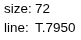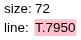(55, 27) no background -> (55, 27) pink background
